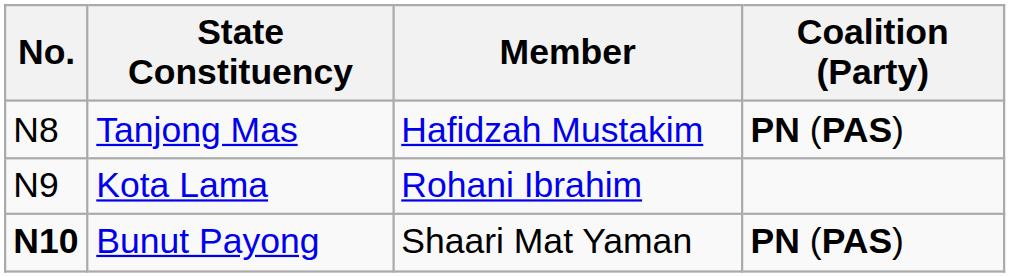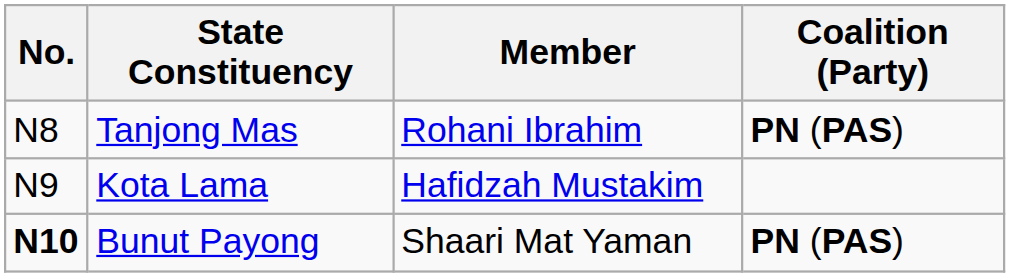(552, 128) Hafidzah Mustakim -> (522, 128) Rohani Ibrahim
(522, 185) Rohani Ibrahim -> (552, 185) Hafidzah Mustakim
